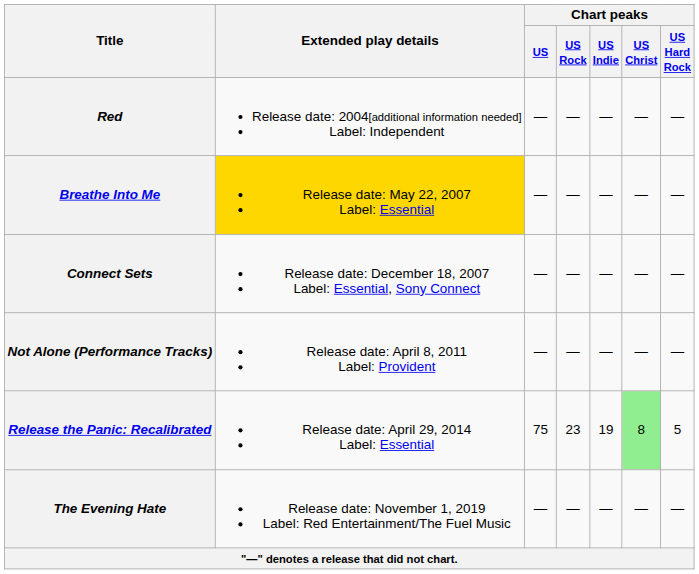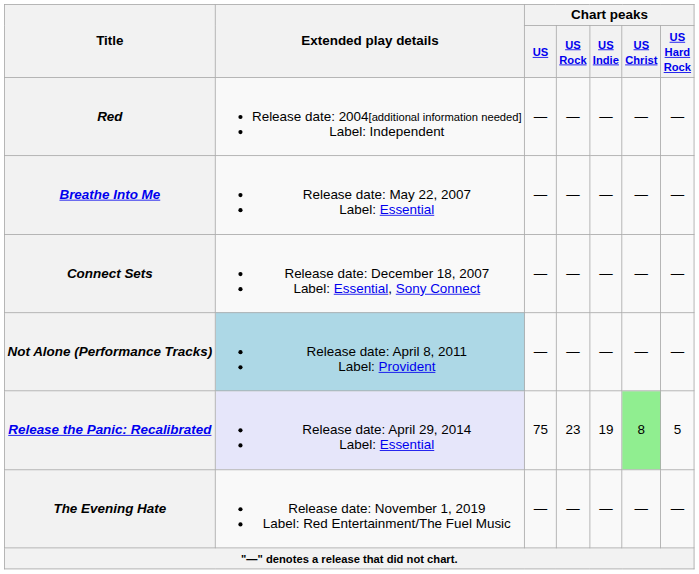(370, 203) gold background -> (370, 203) no background
(370, 359) no background -> (370, 359) lightblue background
(370, 438) no background -> (370, 438) lavender background
